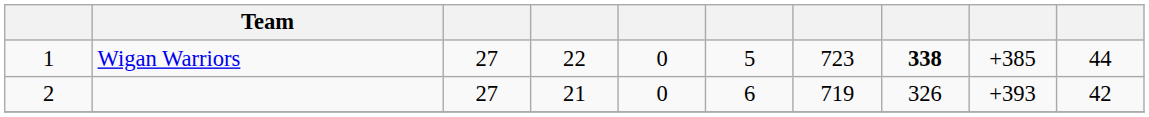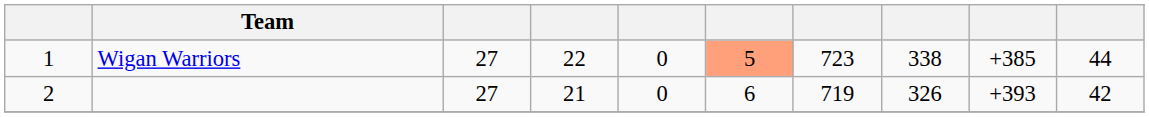(750, 58) no background -> (750, 58) lightsalmon background
(925, 58) bold -> (925, 58) normal
